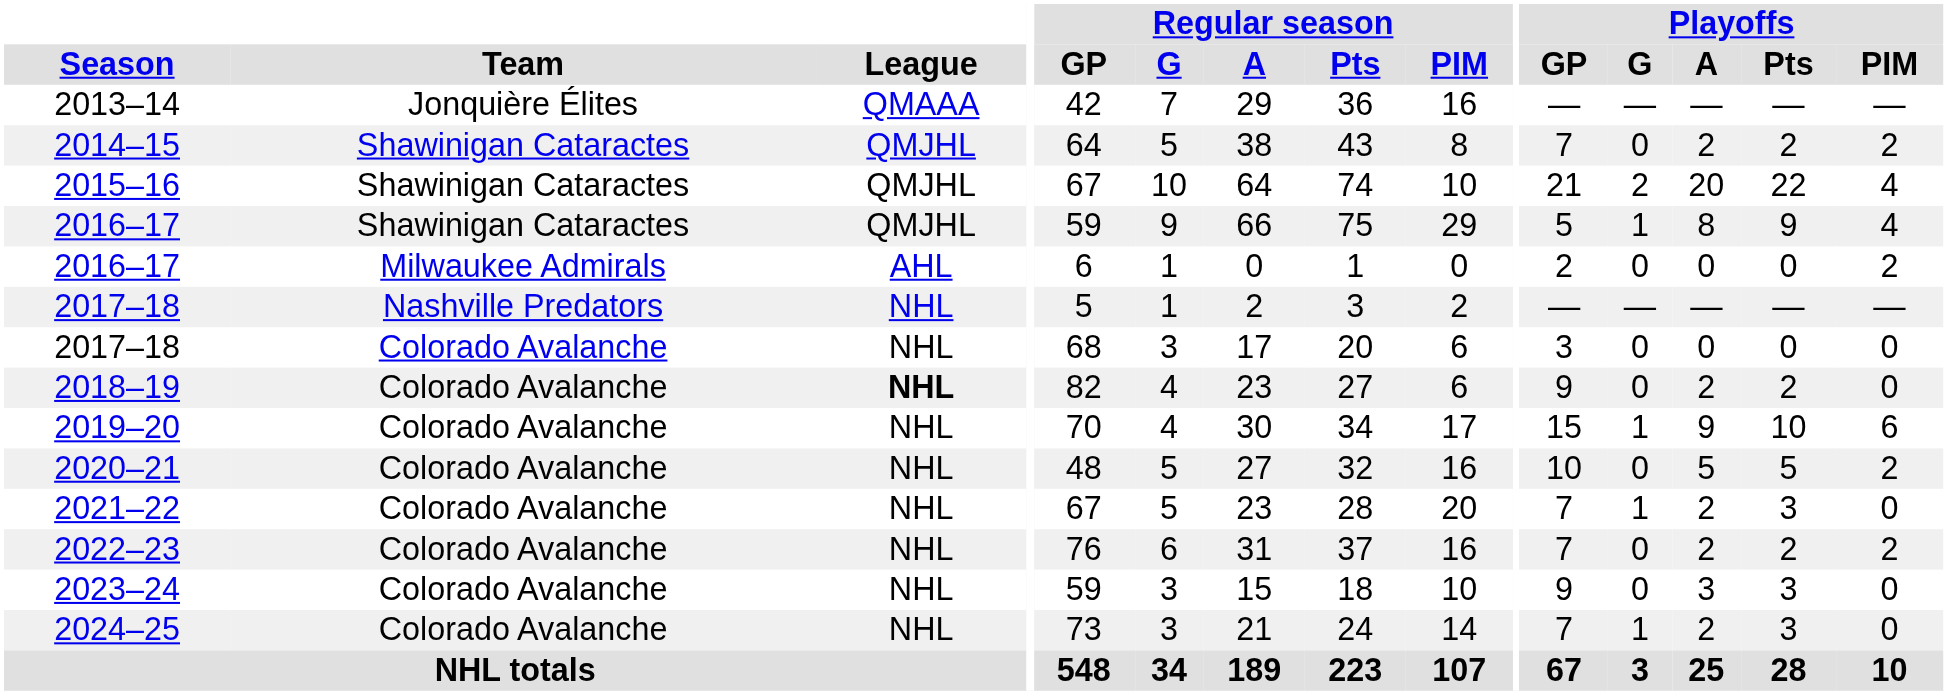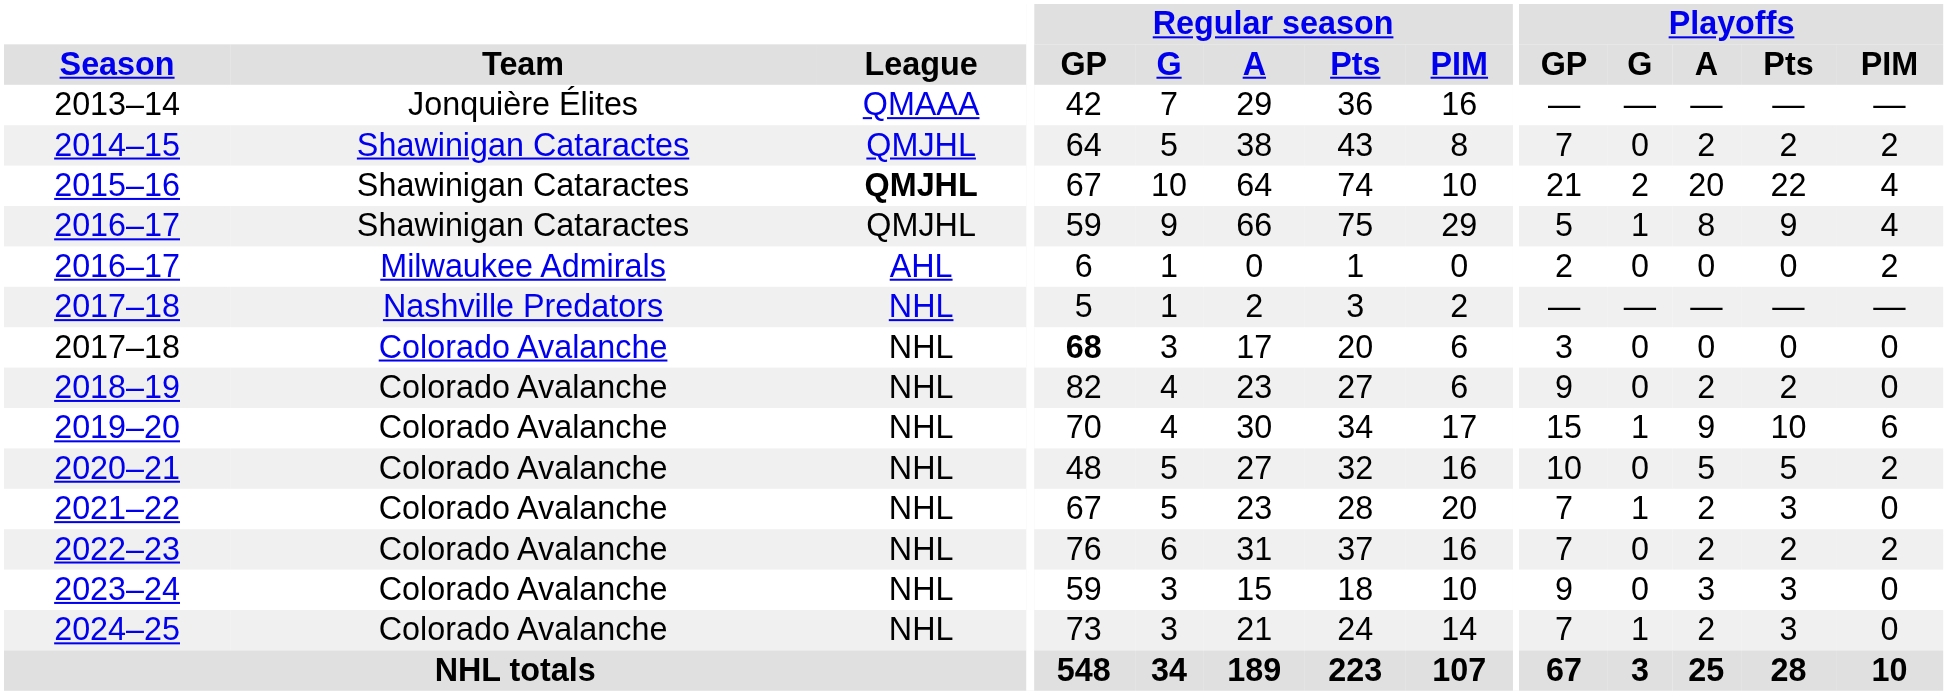(921, 185) normal -> (921, 185) bold
(1084, 346) normal -> (1084, 346) bold
(921, 387) bold -> (921, 387) normal
